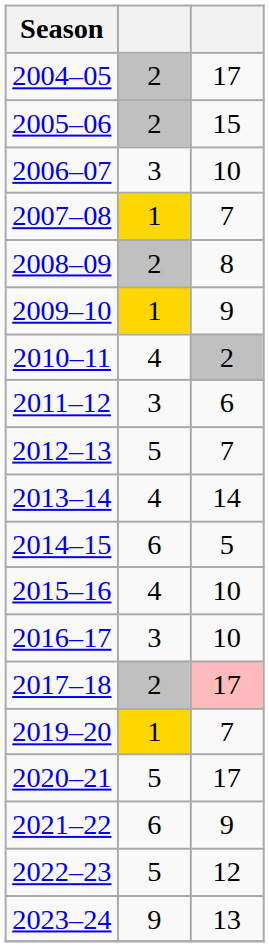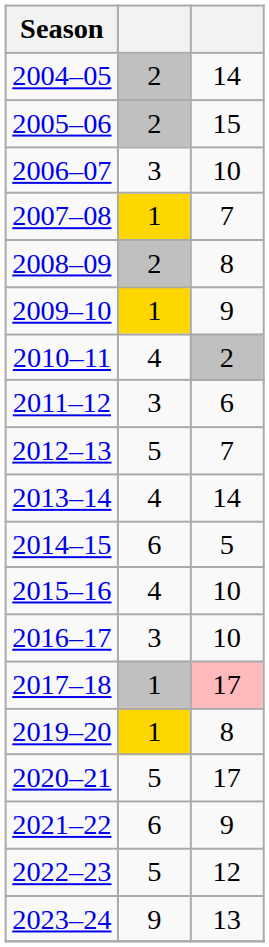(227, 76) 17 -> (227, 76) 14
(154, 684) 2 -> (154, 684) 1
(227, 731) 7 -> (227, 731) 8
